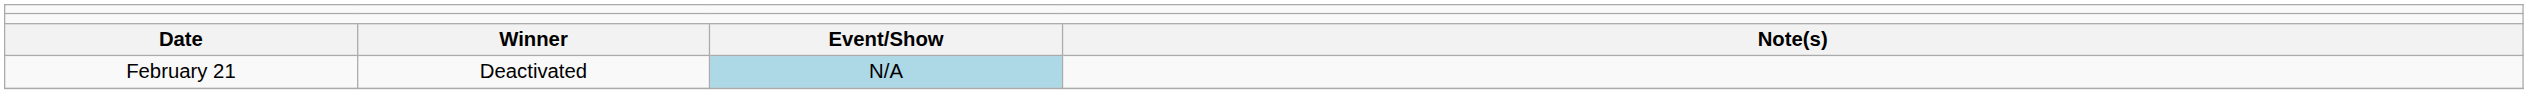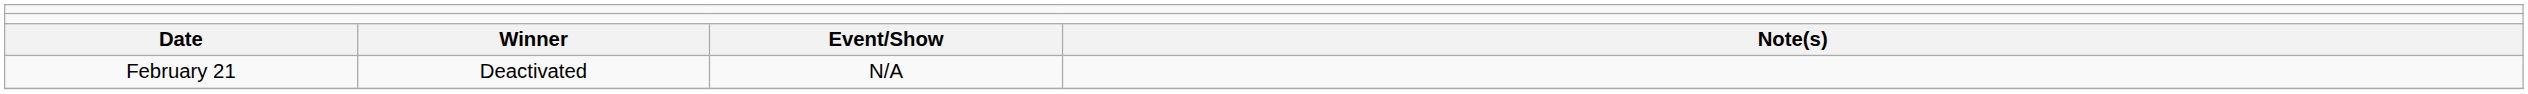(886, 71) lightblue background -> (886, 71) no background
